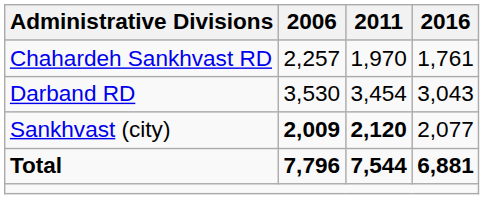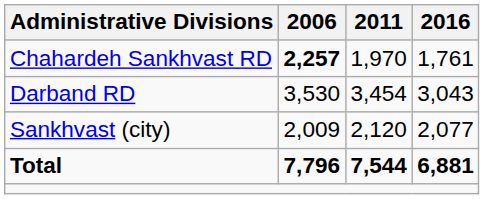(312, 58) normal -> (312, 58) bold
(312, 129) bold -> (312, 129) normal
(379, 129) bold -> (379, 129) normal
